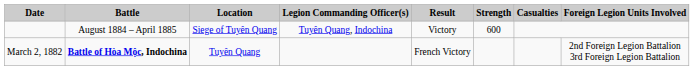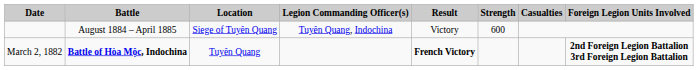(442, 52) normal -> (445, 52) bold
(625, 52) normal -> (629, 52) bold
